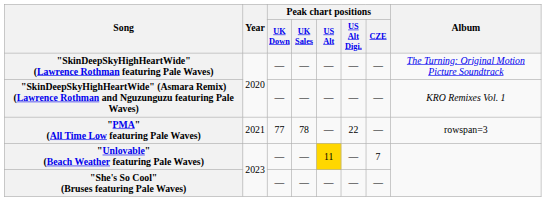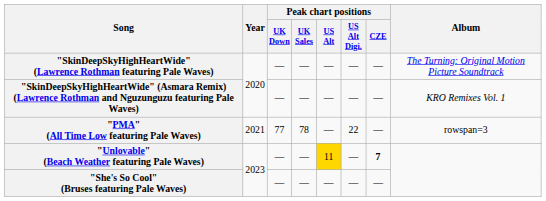(378, 156) normal -> (378, 156) bold
